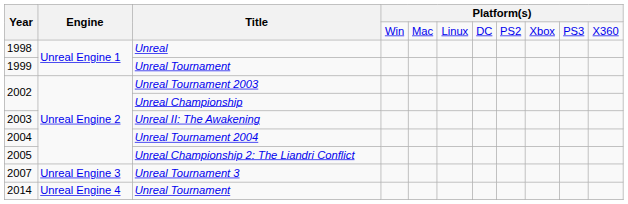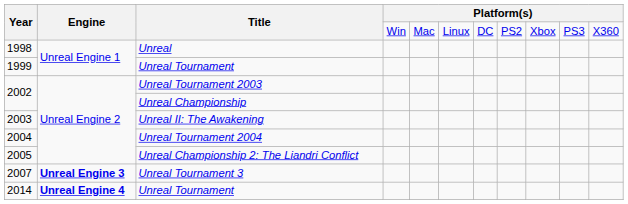(80, 173) normal -> (82, 173) bold
(80, 191) normal -> (82, 191) bold
